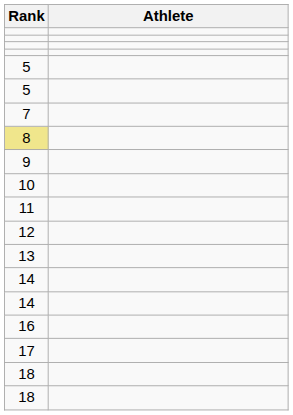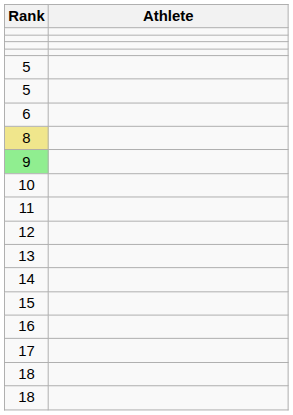(26, 114) 7 -> (26, 114) 6
(26, 161) no background -> (26, 161) lightgreen background
(26, 303) 14 -> (26, 303) 15
